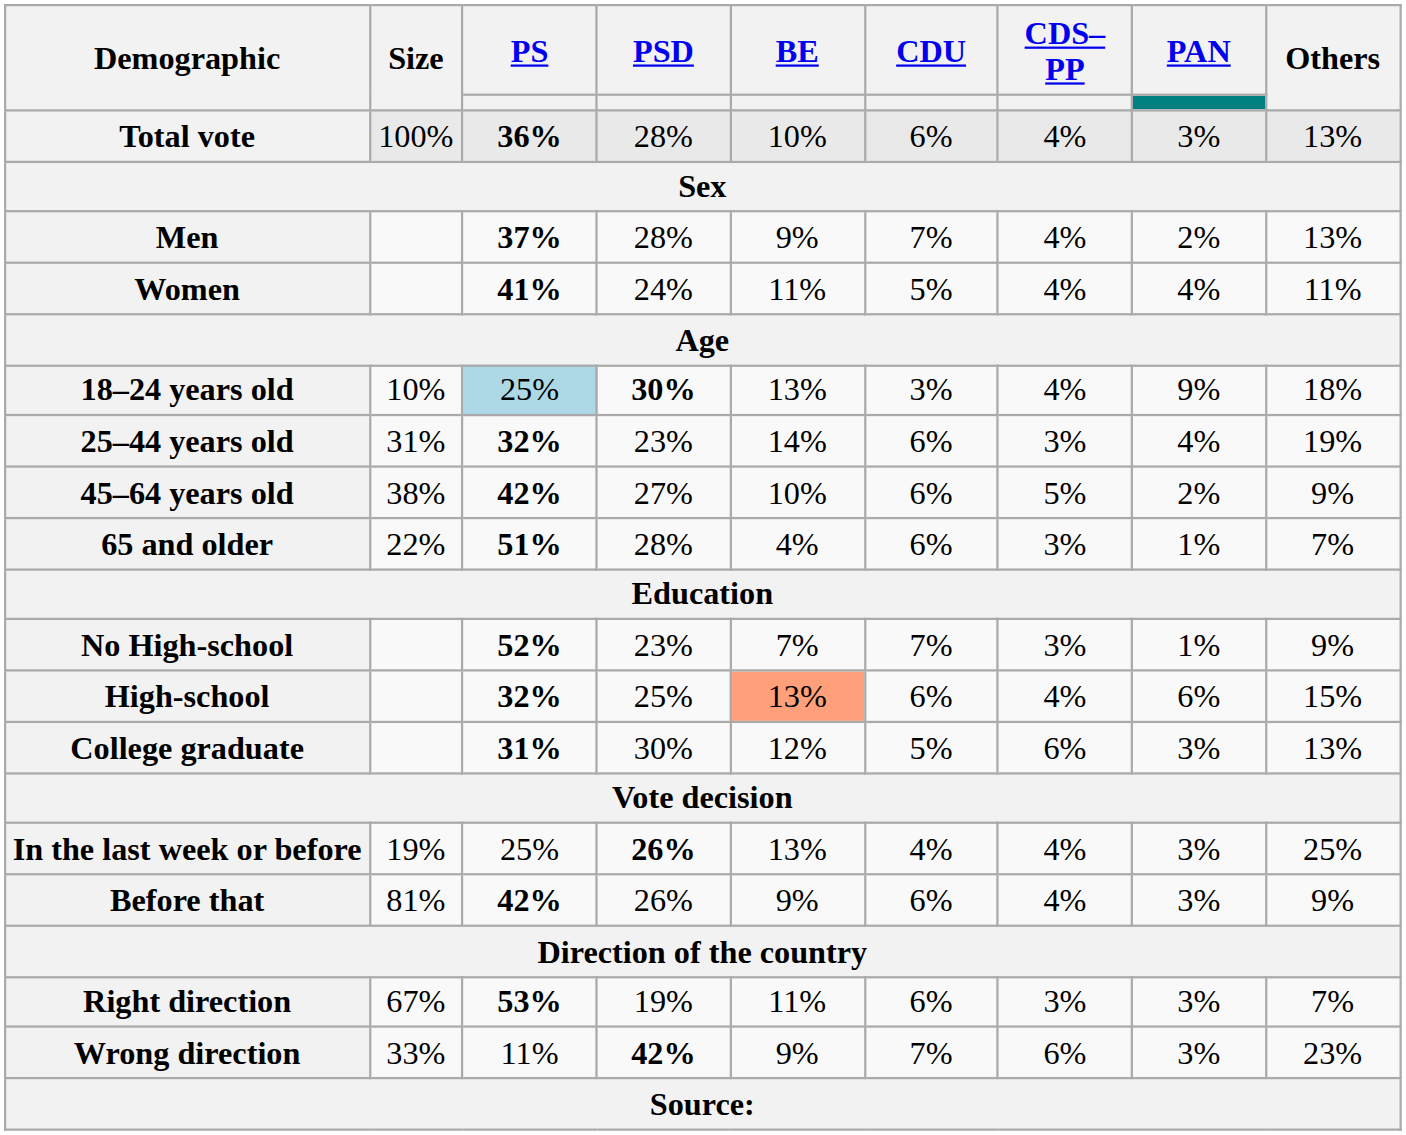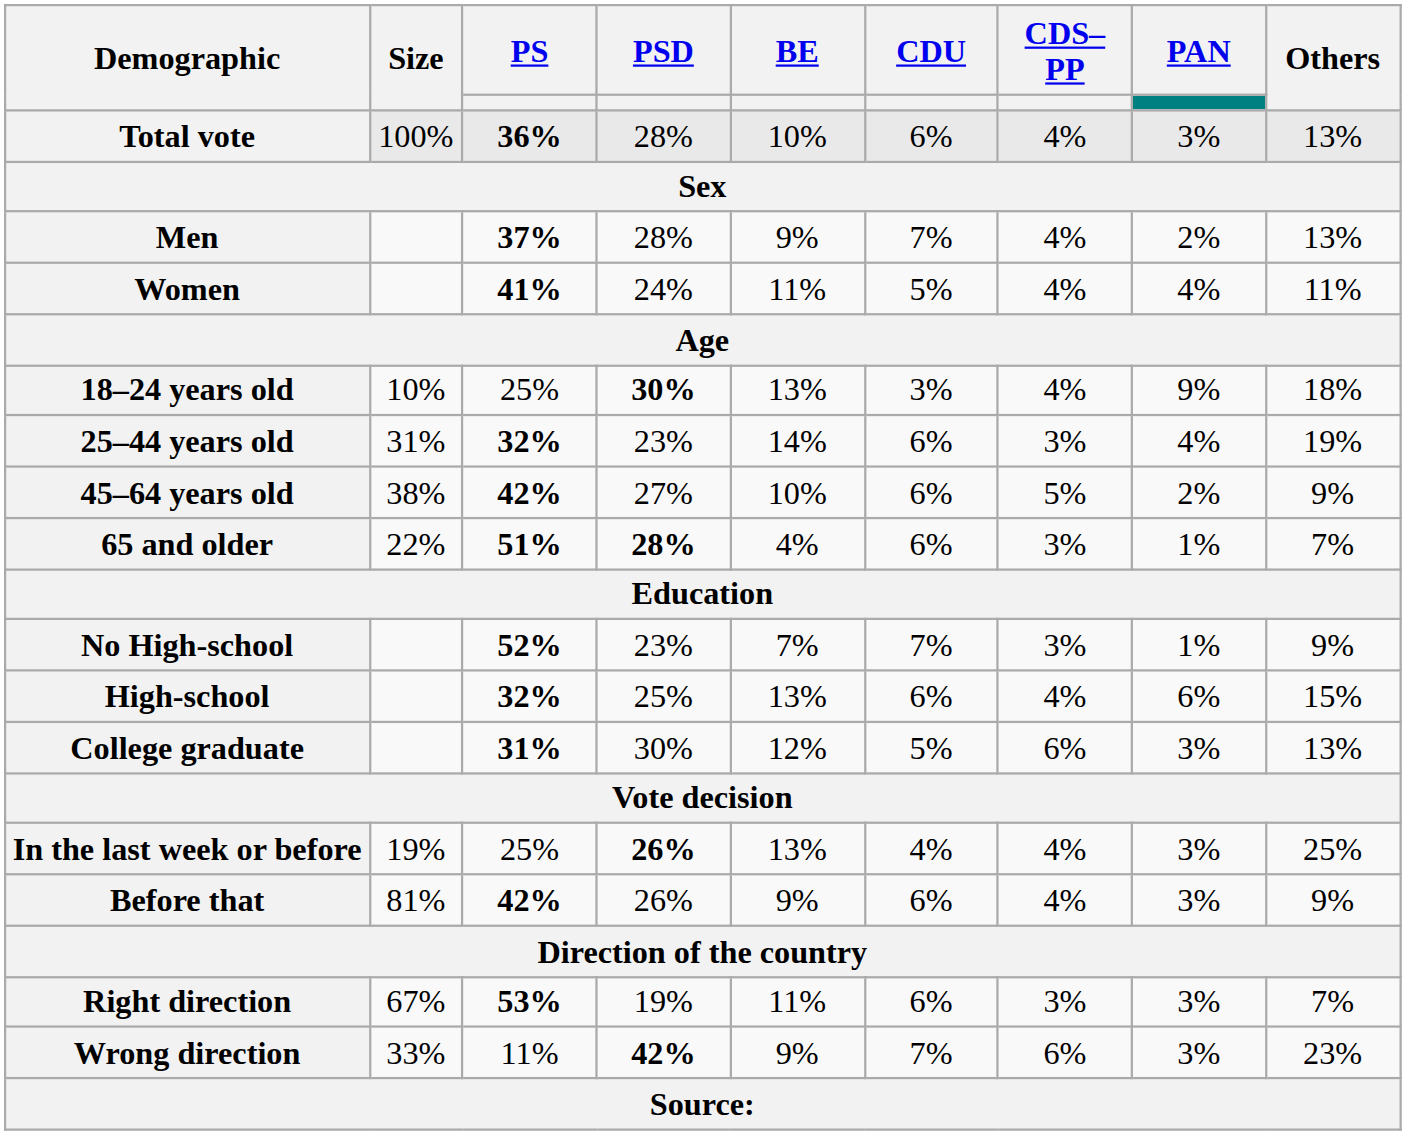(530, 391) lightblue background -> (530, 391) no background
(663, 543) normal -> (663, 543) bold
(797, 696) lightsalmon background -> (797, 696) no background
